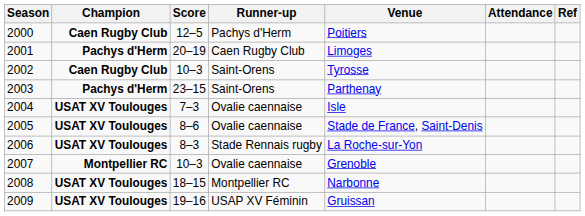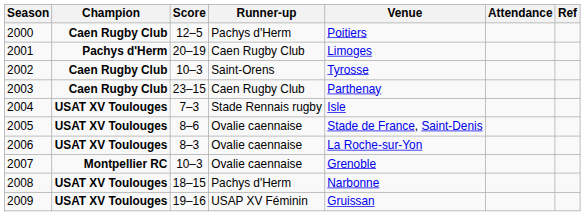(125, 88) Pachys d'Herm -> (118, 88) Caen Rugby Club
(243, 88) Saint-Orens -> (258, 88) Caen Rugby Club
(257, 107) Ovalie caennaise -> (267, 107) Stade Rennais rugby
(267, 145) Stade Rennais rugby -> (257, 145) Ovalie caennaise
(250, 182) Montpellier RC -> (251, 182) Pachys d'Herm
